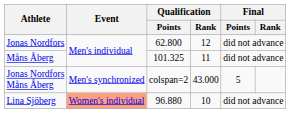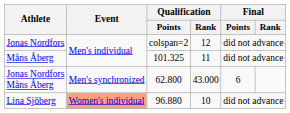(169, 43) 62.800 -> (169, 43) colspan=2
(169, 80) colspan=2 -> (169, 80) 62.800
(238, 80) 5 -> (238, 80) 6
